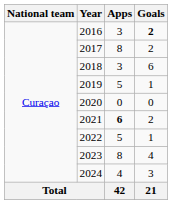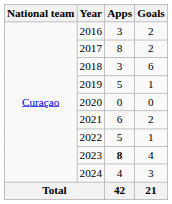(151, 31) bold -> (151, 31) normal
(120, 119) bold -> (120, 119) normal
(120, 155) normal -> (120, 155) bold
